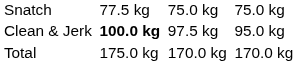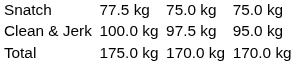(130, 31) bold -> (129, 31) normal
